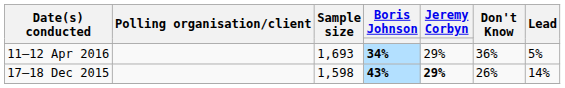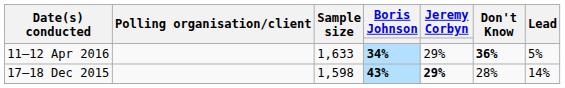(335, 54) 1,693 -> (335, 54) 1,633
(487, 54) normal -> (487, 54) bold
(487, 73) 26% -> (487, 73) 28%
